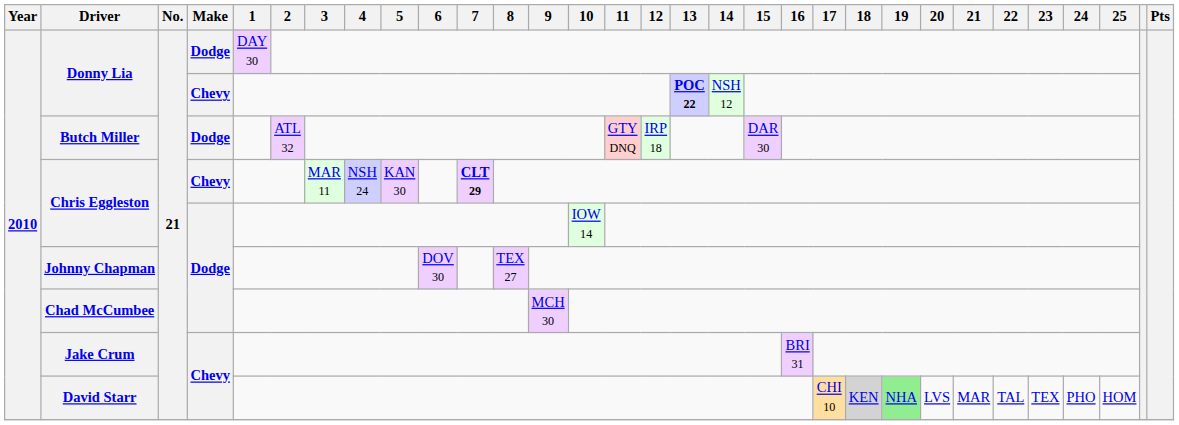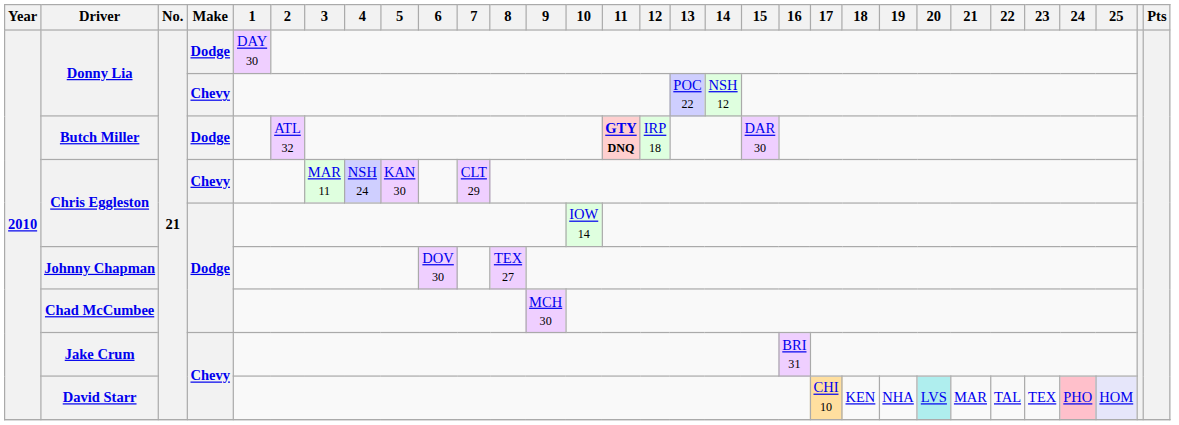(689, 94) bold -> (687, 93) normal
(623, 137) normal -> (621, 137) bold
(475, 181) bold -> (474, 180) normal
(864, 397) lightgrey background -> (860, 397) no background
(901, 397) lightgreen background -> (898, 397) no background
(937, 397) no background -> (934, 397) paleturquoise background
(1081, 397) no background -> (1078, 397) pink background
(1120, 397) no background -> (1116, 397) lavender background
